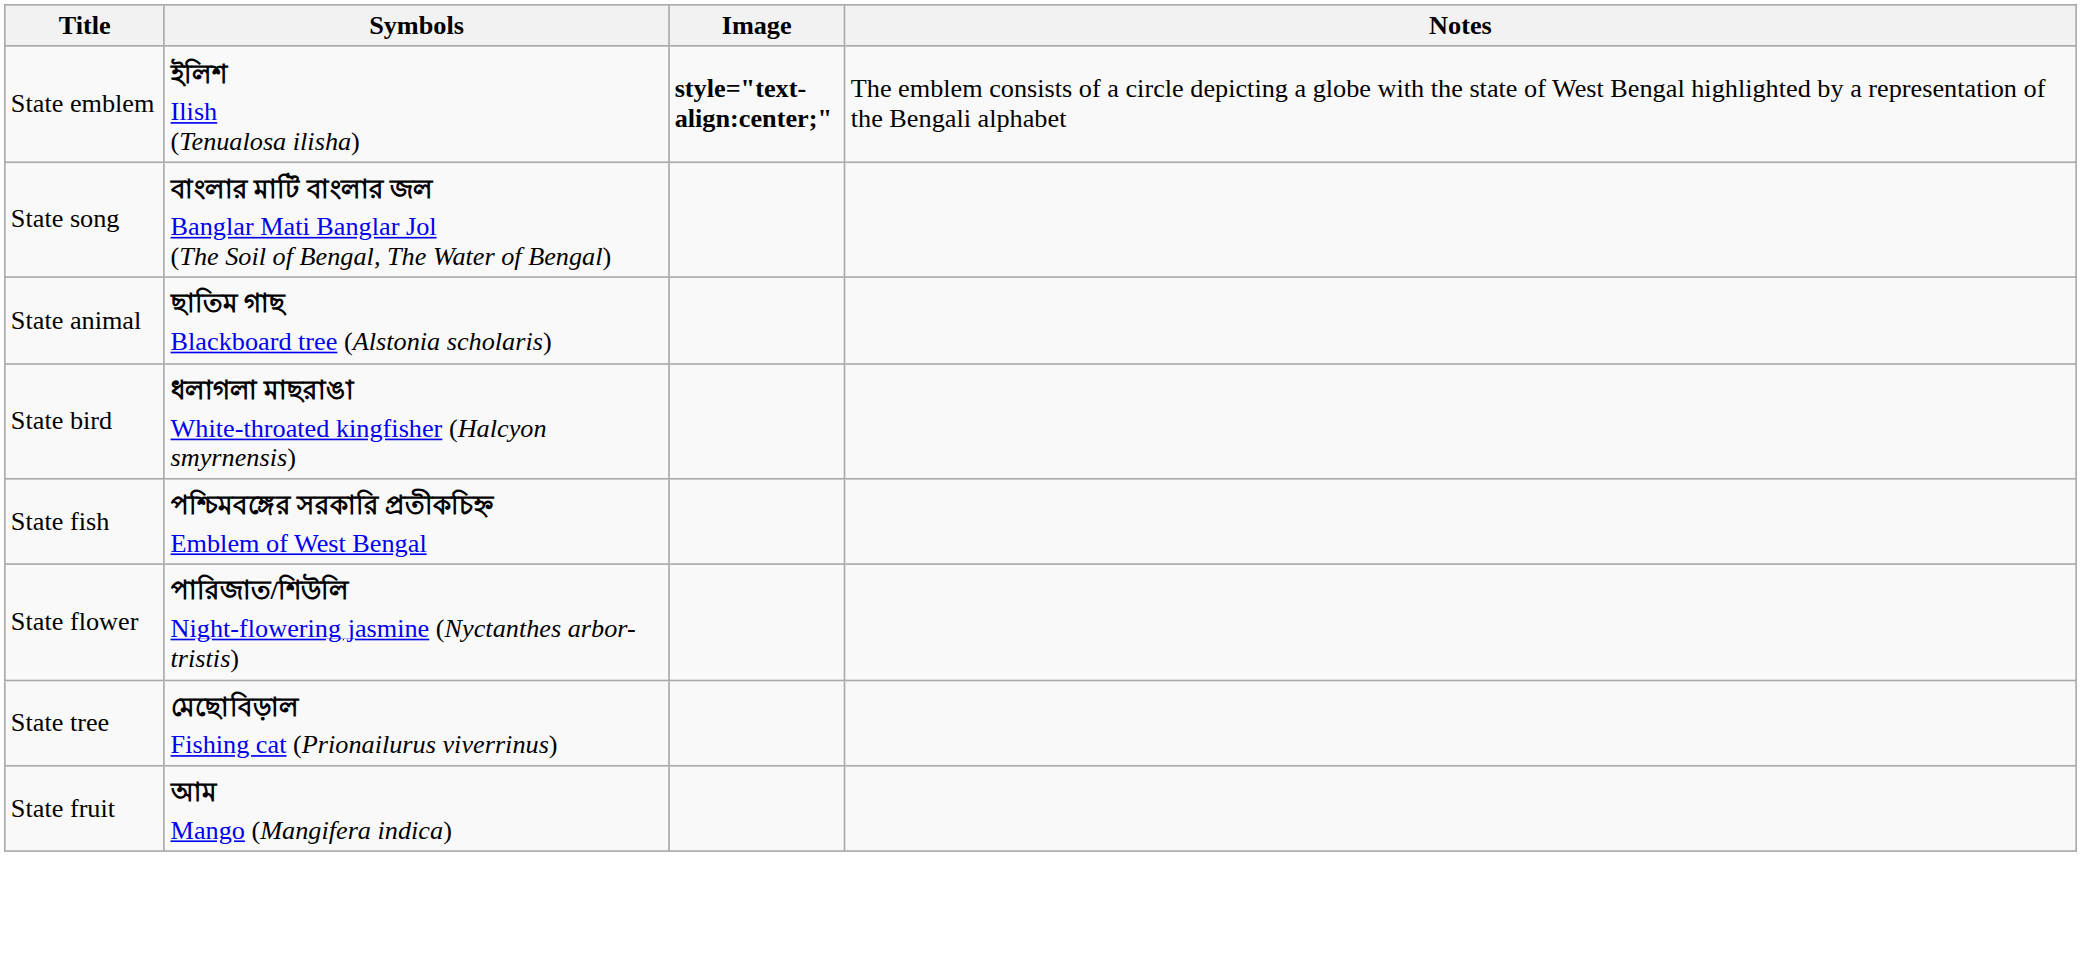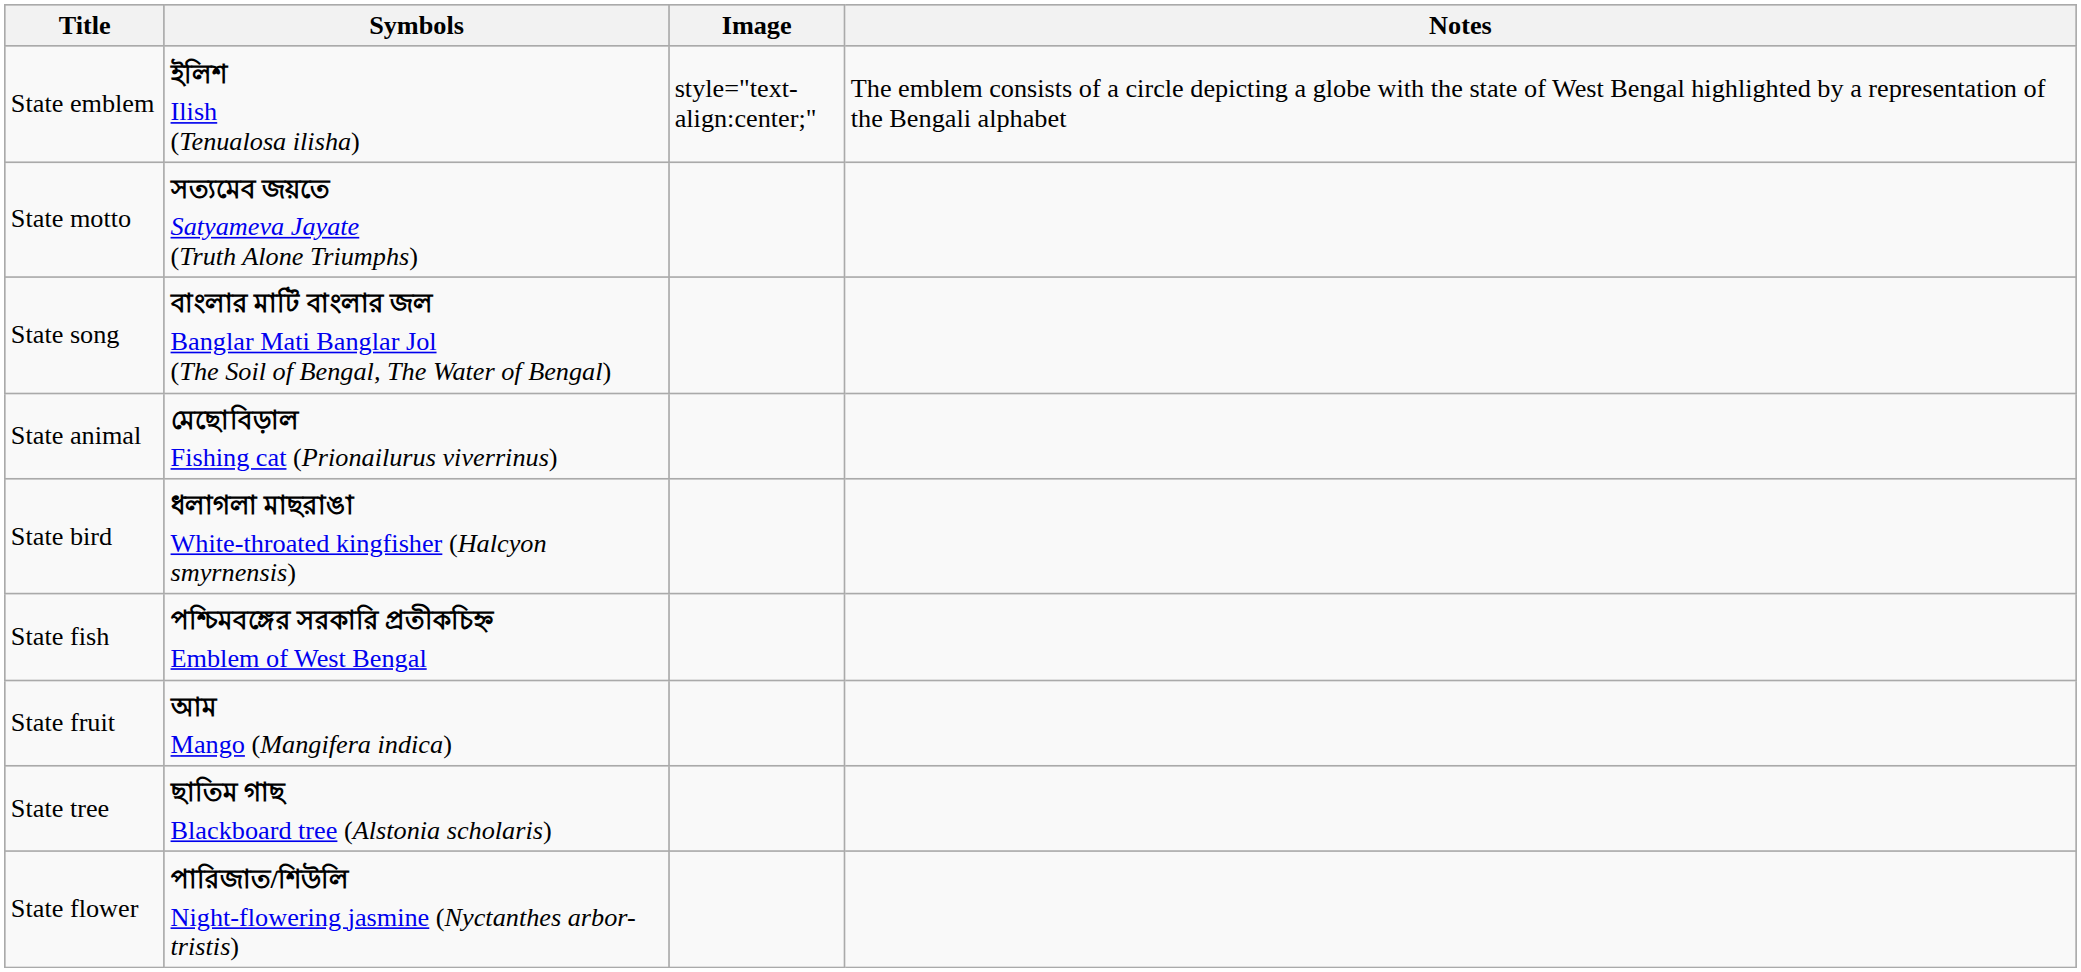(753, 103) bold -> (746, 103) normal
+ row: (71, 219)
(361, 323) ছাতিম গাছ Blackboard tree (Alstonia scholaris) -> (364, 438) মেছোবিড়াল Fishing cat (Prionailurus viverrinus)
rows swapped: (75, 621) <-> (63, 808)
(364, 725) মেছোবিড়াল Fishing cat (Prionailurus viverrinus) -> (361, 811) ছাতিম গাছ Blackboard tree (Alstonia scholaris)
